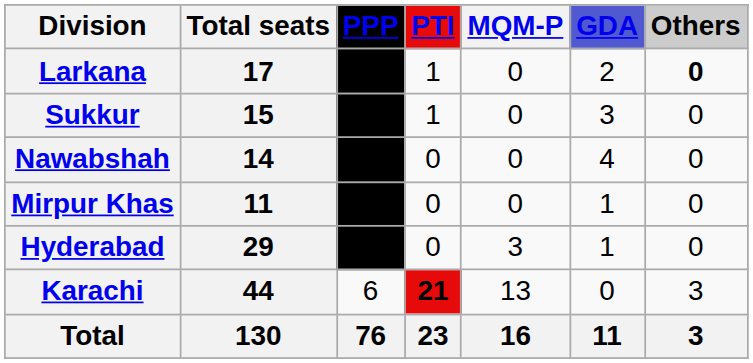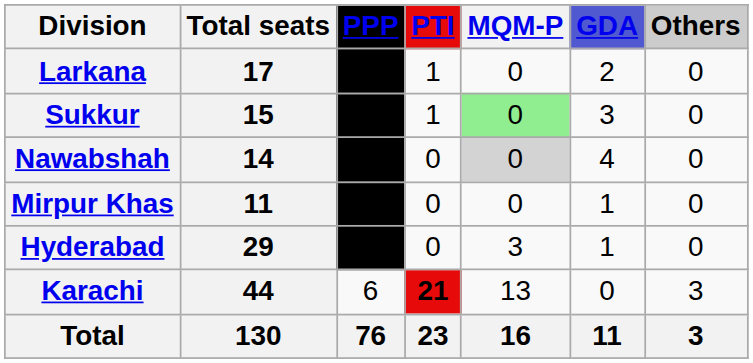(696, 70) bold -> (696, 70) normal
(515, 114) no background -> (515, 114) lightgreen background
(515, 159) no background -> (515, 159) lightgrey background
